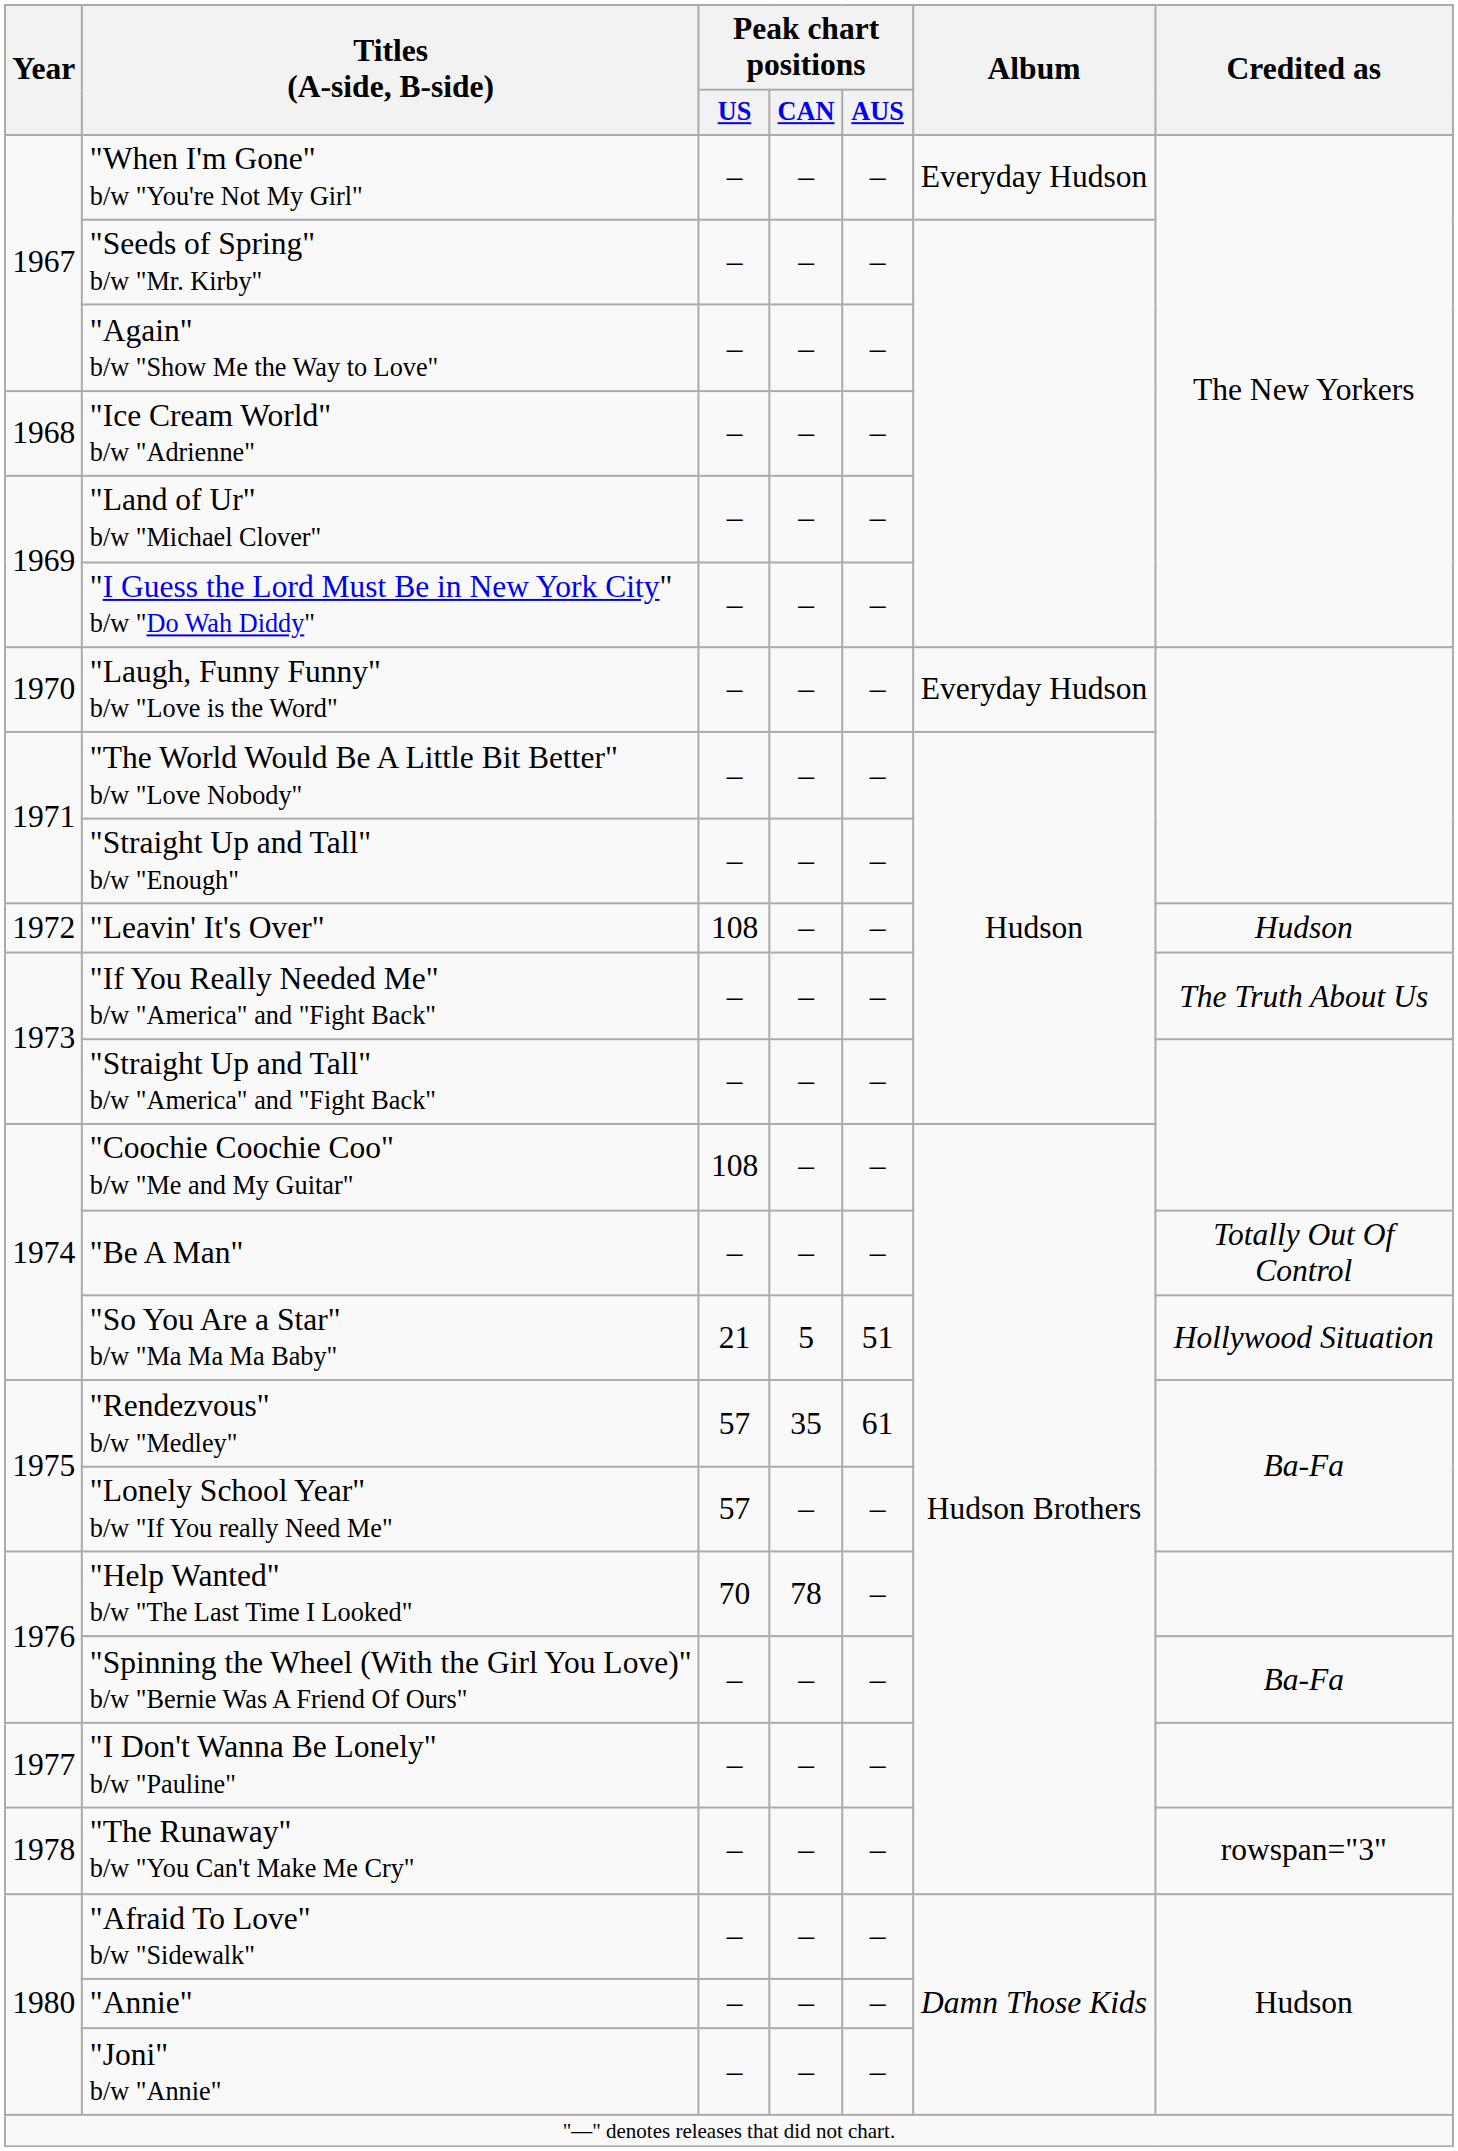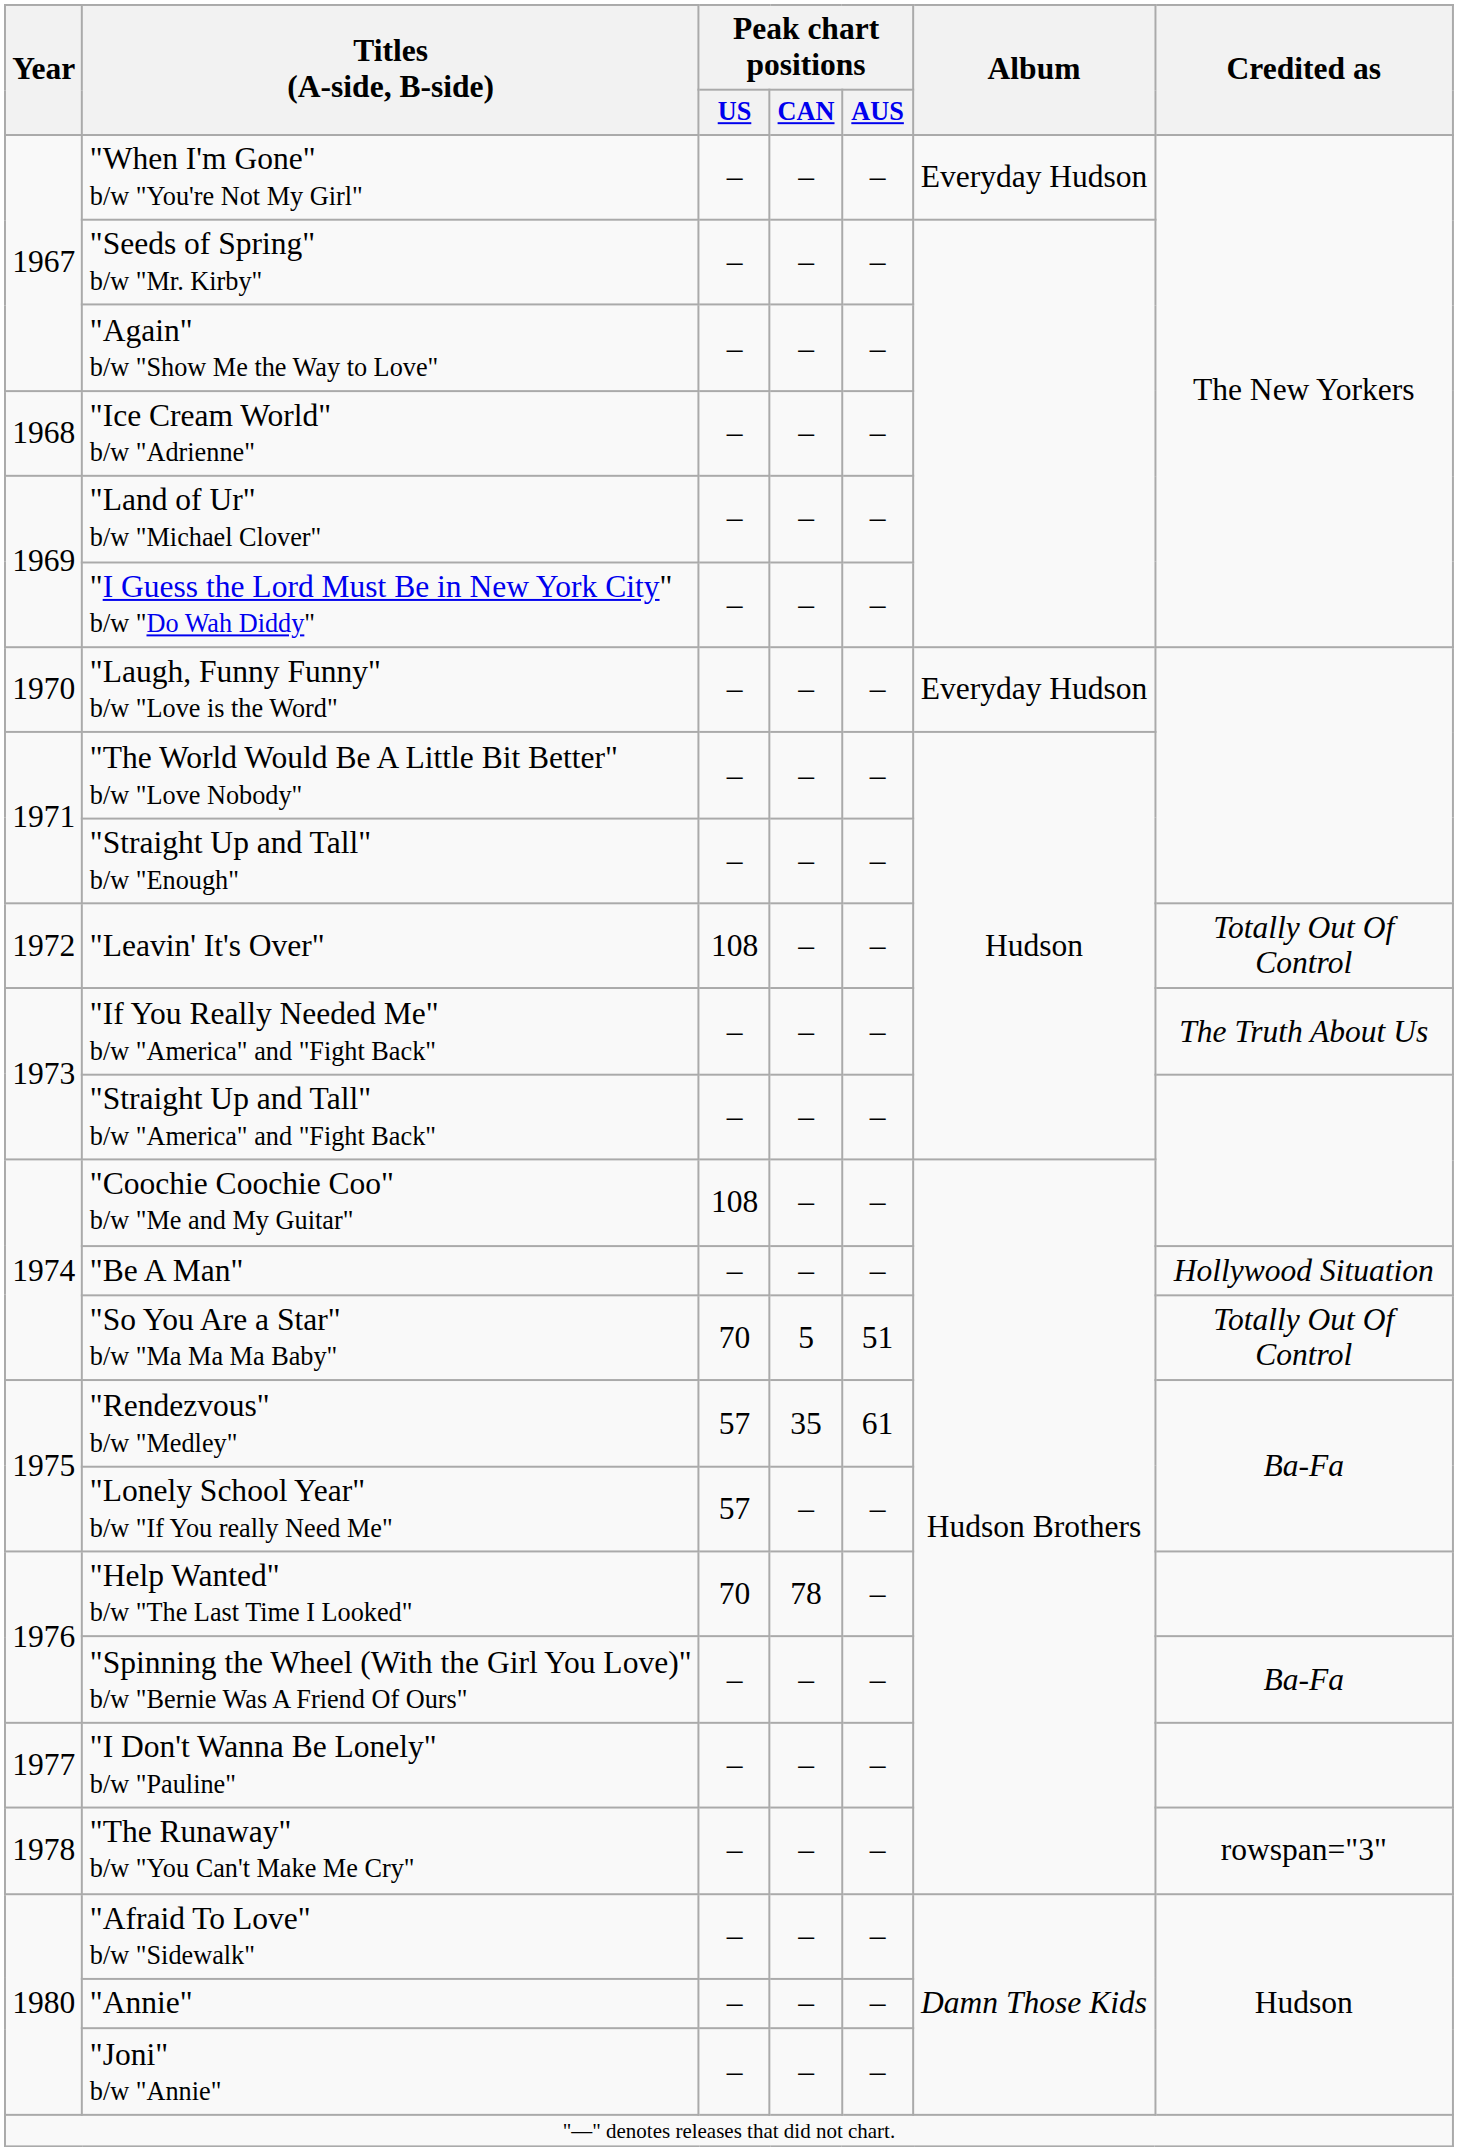(1304, 927) Hudson -> (1304, 945) Totally Out Of Control
(1304, 1252) Totally Out Of Control -> (1304, 1269) Hollywood Situation
(735, 1337) 21 -> (735, 1337) 70
(1304, 1337) Hollywood Situation -> (1304, 1337) Totally Out Of Control
